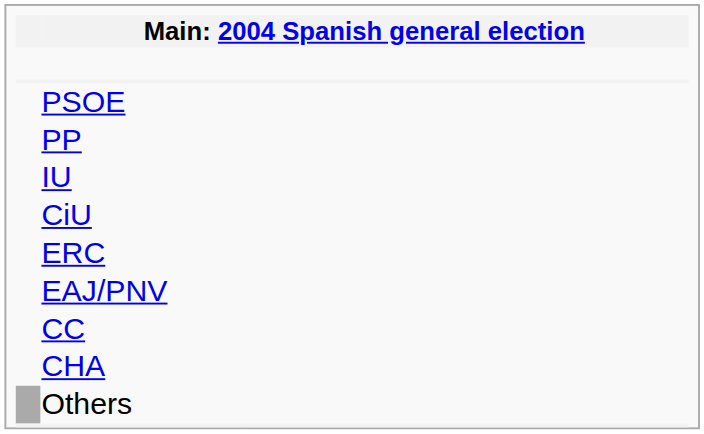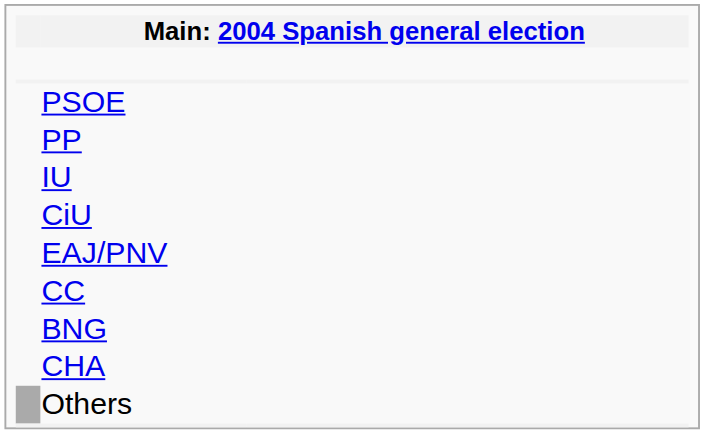- row: (27, 254)
+ row: (27, 330)
